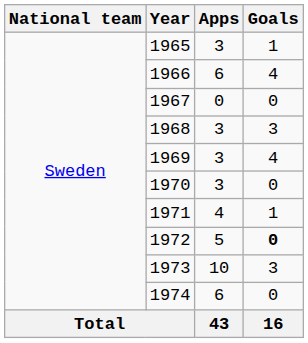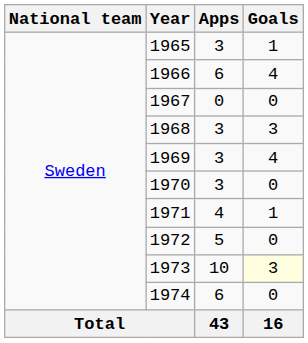(273, 241) bold -> (273, 241) normal
(273, 268) no background -> (273, 268) lightyellow background
